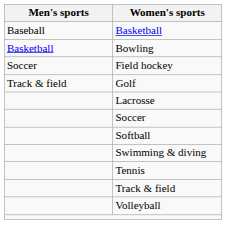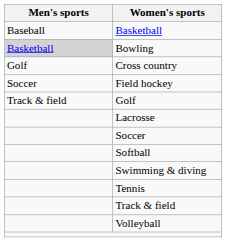(30, 48) no background -> (30, 48) lightgrey background
+ row: (146, 65)
